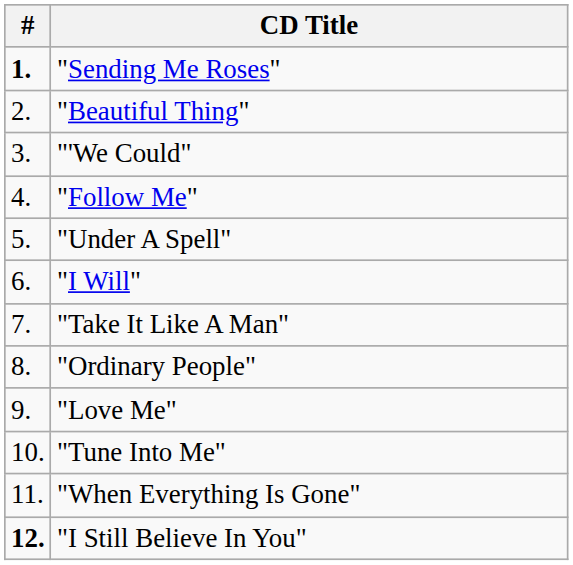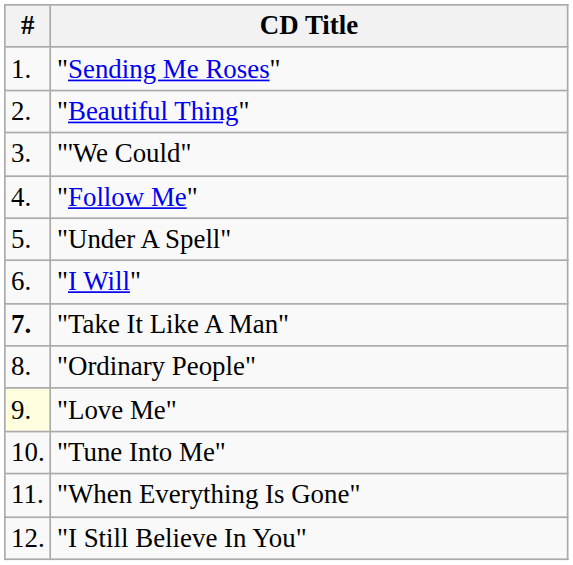(21, 68) bold -> (21, 68) normal
(21, 324) normal -> (21, 324) bold
(21, 409) no background -> (21, 409) lightyellow background
(28, 537) bold -> (28, 537) normal
